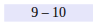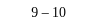(49, 12) lavender background -> (49, 12) no background
